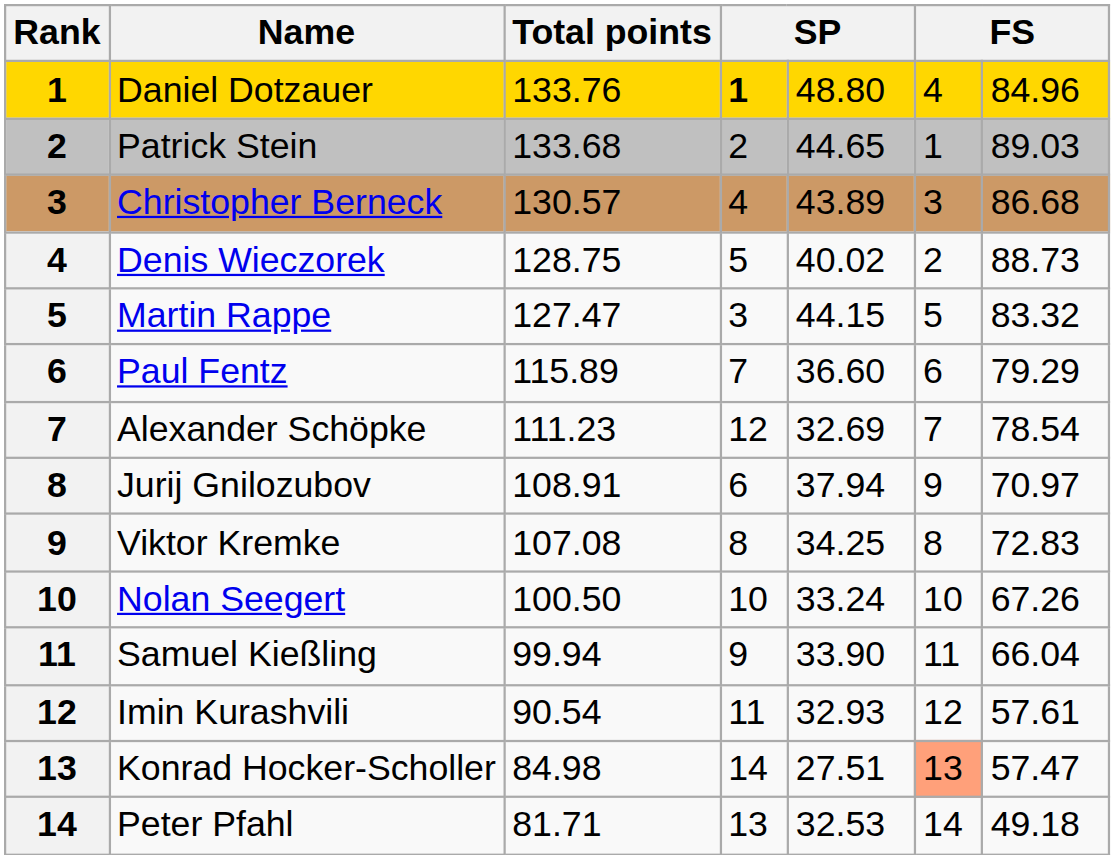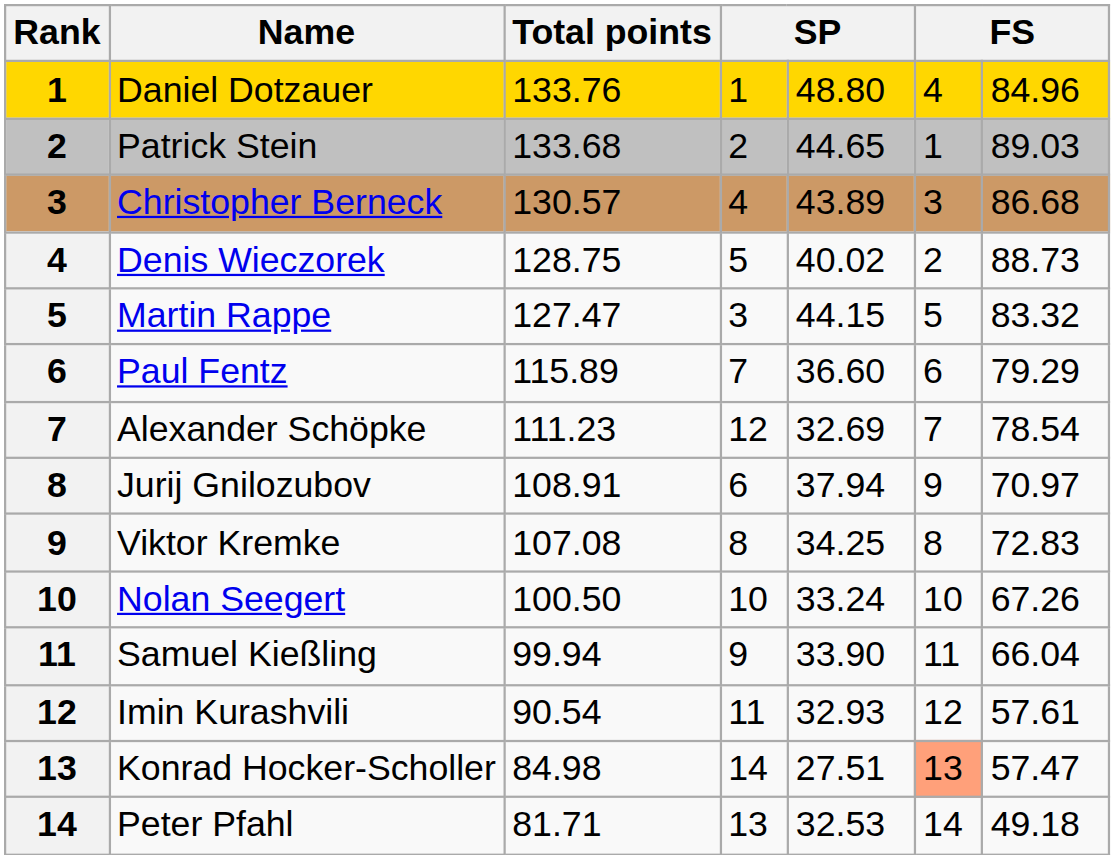(738, 89) bold -> (738, 89) normal
